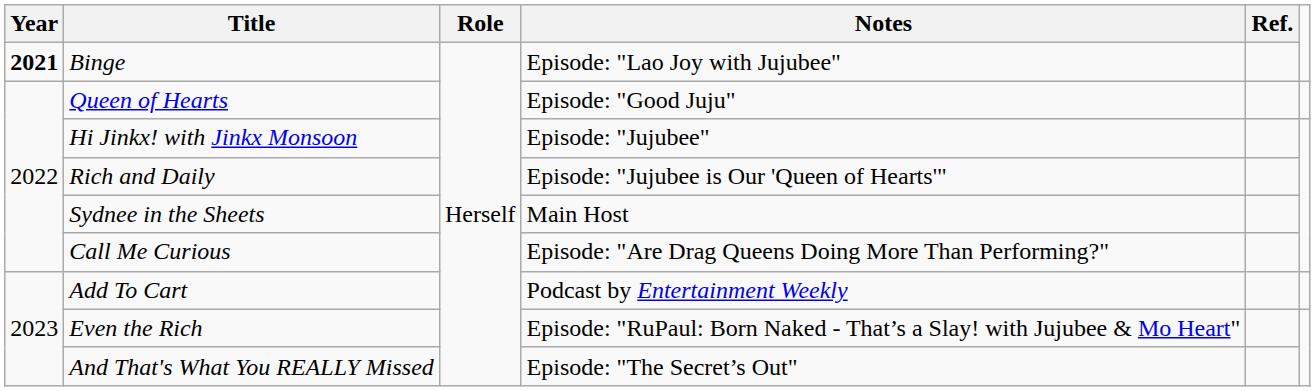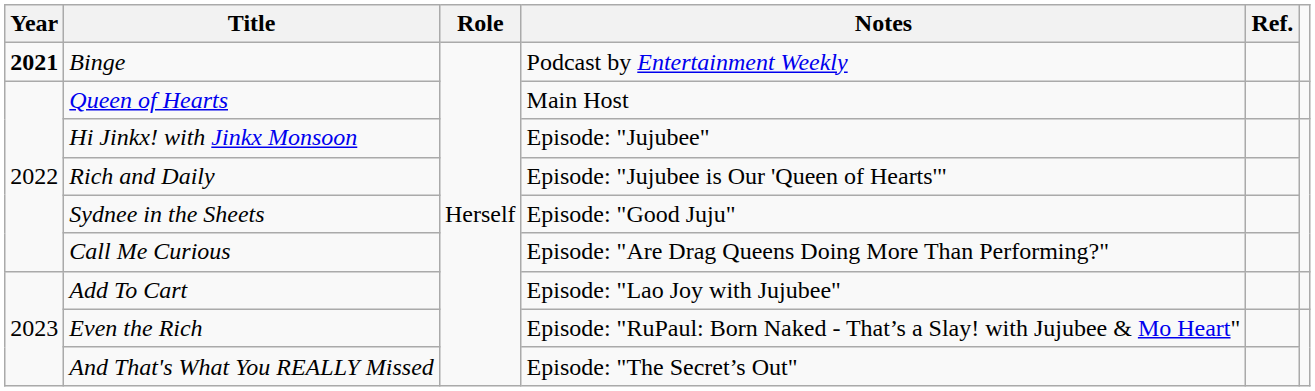(684, 61) Episode: "Lao Joy with Jujubee" -> (687, 61) Podcast by Entertainment Weekly
(631, 99) Episode: "Good Juju" -> (578, 99) Main Host
(578, 213) Main Host -> (631, 213) Episode: "Good Juju"
(687, 289) Podcast by Entertainment Weekly -> (684, 289) Episode: "Lao Joy with Jujubee"
